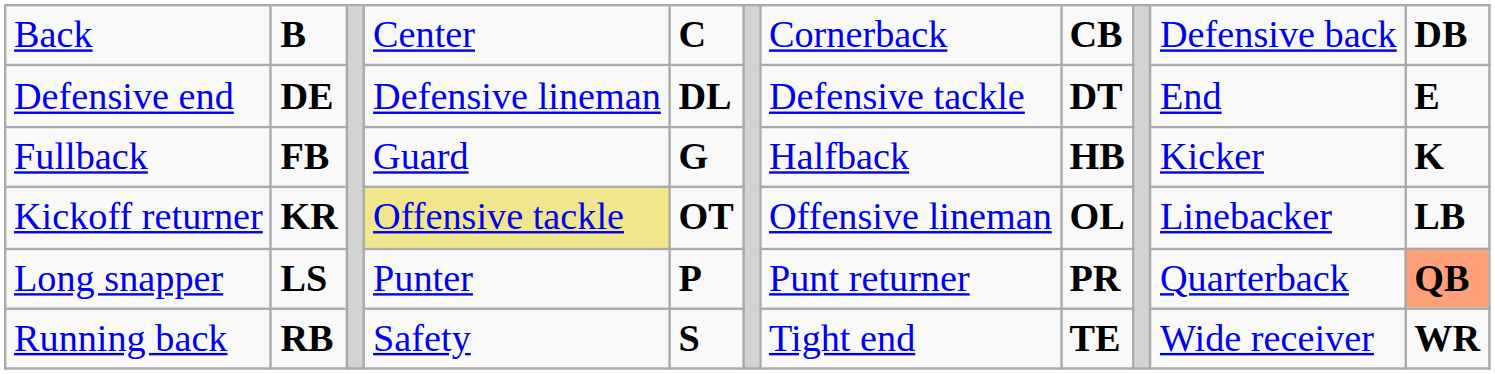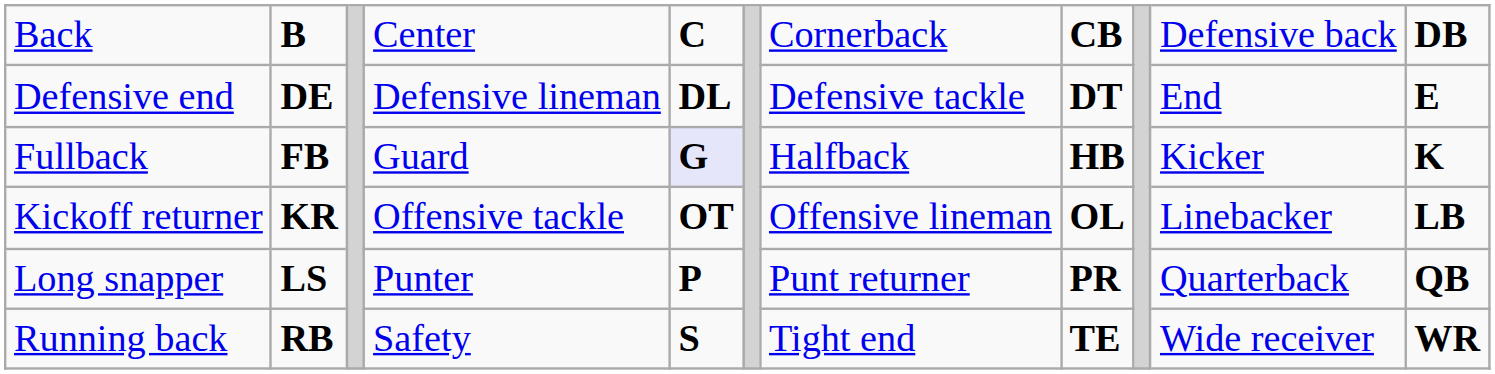(693, 156) no background -> (693, 156) lavender background
(499, 216) khaki background -> (499, 216) no background
(1442, 277) lightsalmon background -> (1442, 277) no background
